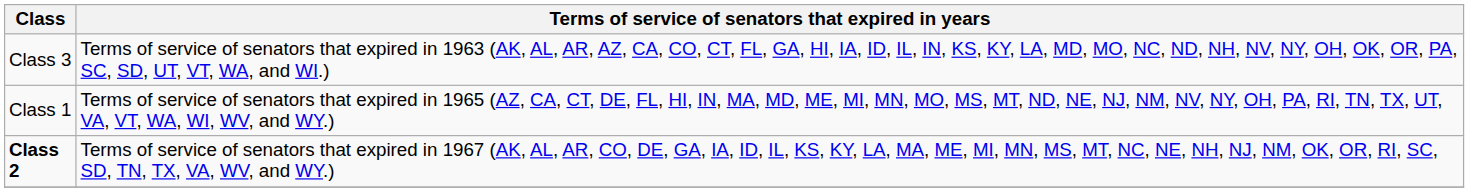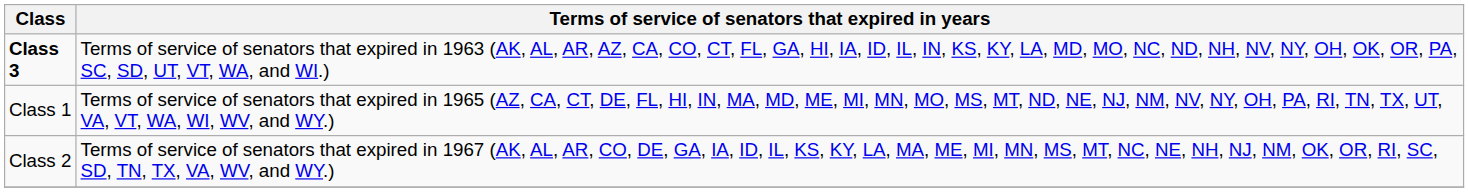(40, 59) normal -> (34, 59) bold
(34, 161) bold -> (40, 161) normal
